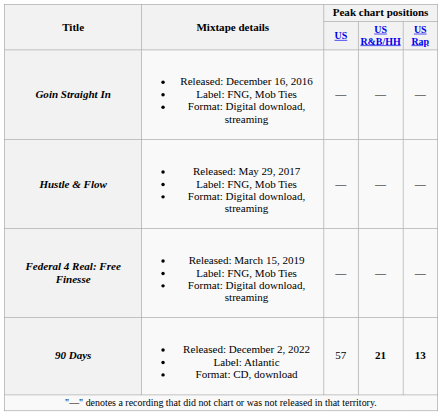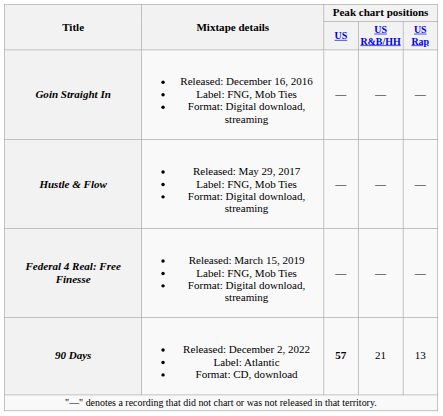(341, 356) normal -> (341, 356) bold
(381, 356) bold -> (381, 356) normal
(420, 356) bold -> (420, 356) normal
